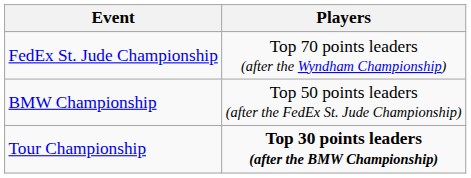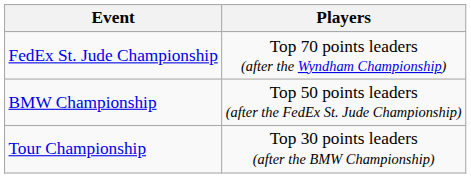(344, 149) bold -> (344, 149) normal
